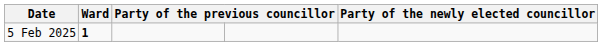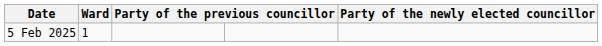(85, 32) bold -> (85, 32) normal
